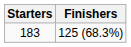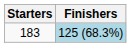(91, 32) no background -> (91, 32) lightblue background
